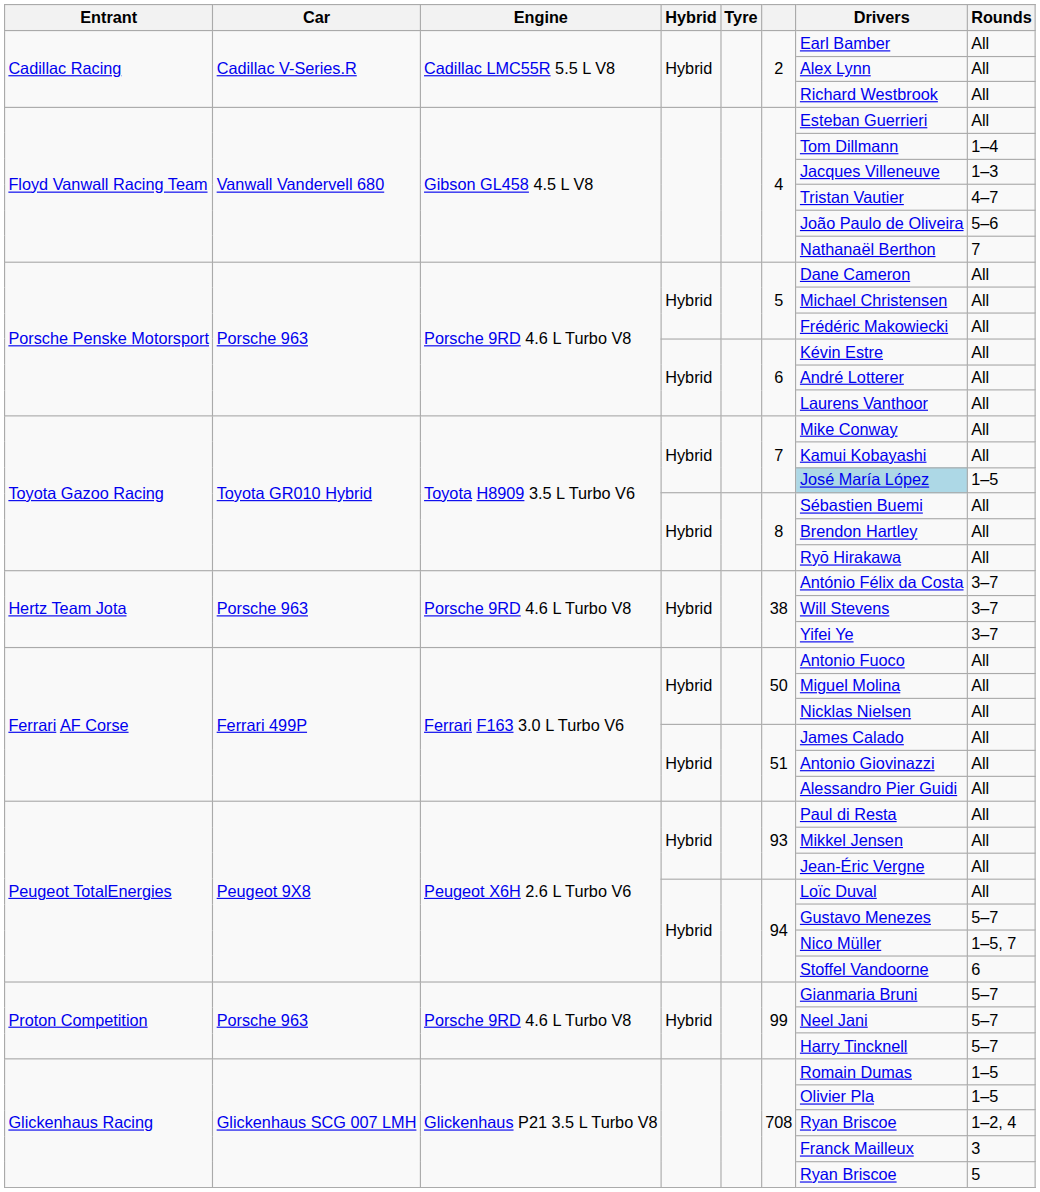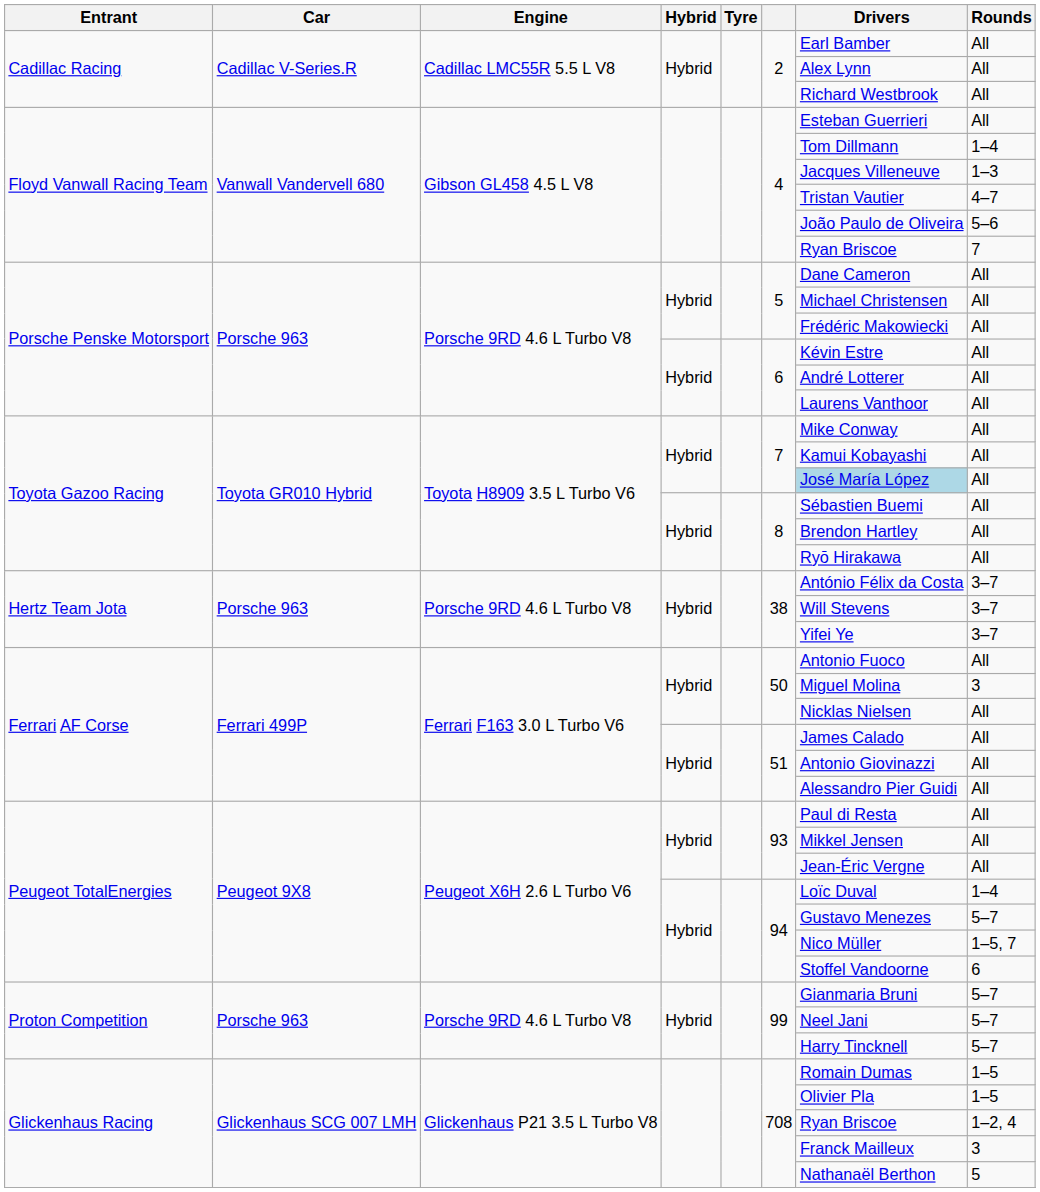(868, 249) Nathanaël Berthon -> (848, 249) Ryan Briscoe
(985, 481) 1–5 -> (980, 481) All
(980, 686) All -> (976, 686) 3
(980, 892) All -> (985, 892) 1–4
(848, 1175) Ryan Briscoe -> (868, 1175) Nathanaël Berthon
